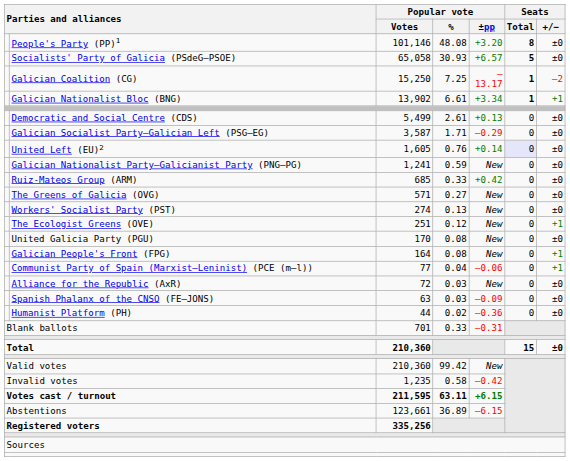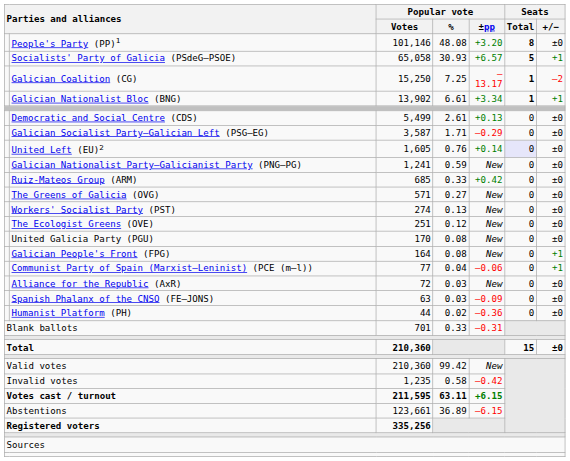(558, 59) ±0 -> (558, 59) +1
(558, 224) +1 -> (558, 224) ±0
